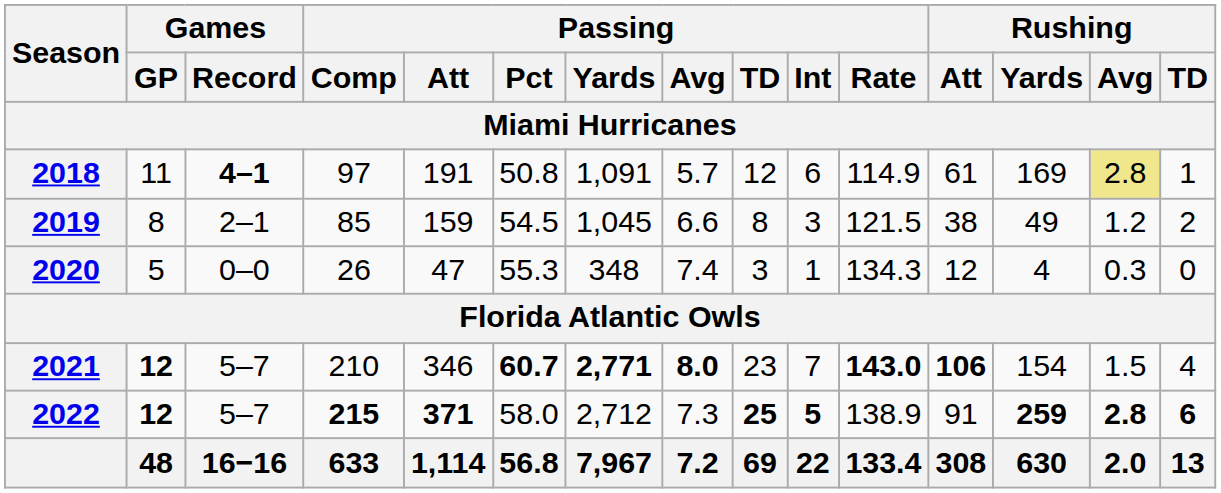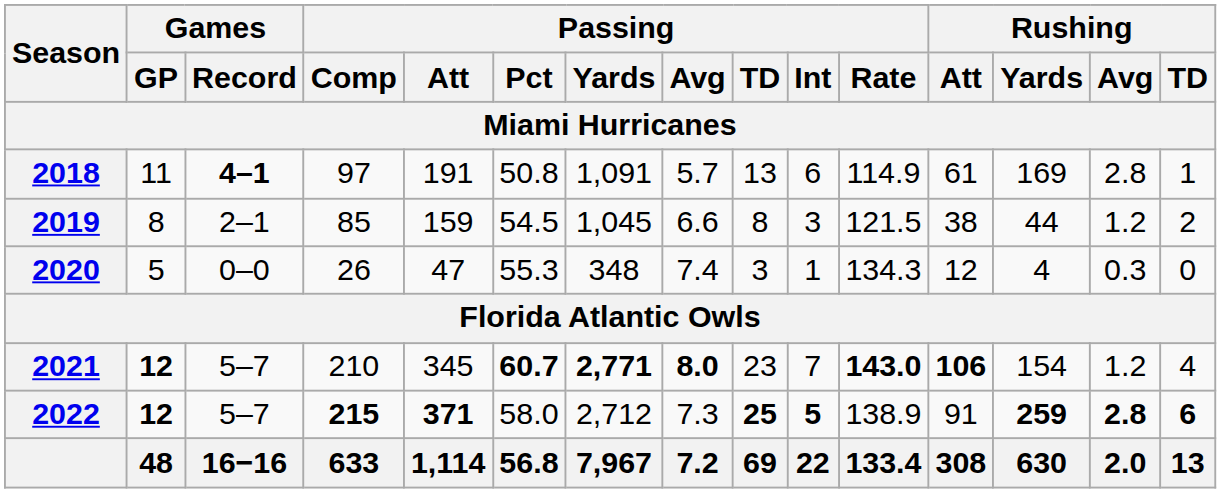(760, 173) 12 -> (760, 173) 13
(1125, 173) khaki background -> (1125, 173) no background
(1042, 221) 49 -> (1042, 221) 44
(448, 366) 346 -> (448, 366) 345
(1125, 366) 1.5 -> (1125, 366) 1.2
